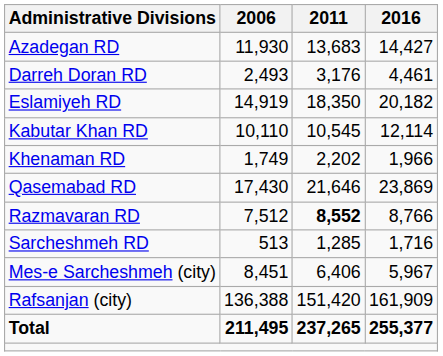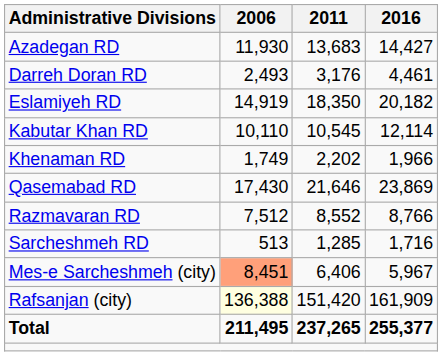(338, 215) bold -> (338, 215) normal
(266, 272) no background -> (266, 272) lightsalmon background
(256, 300) no background -> (256, 300) lightyellow background
